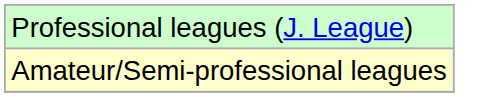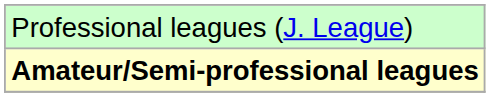(229, 70) normal -> (245, 70) bold
